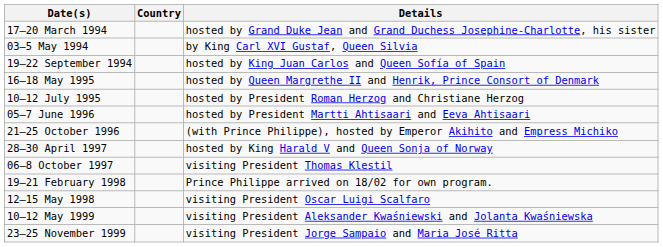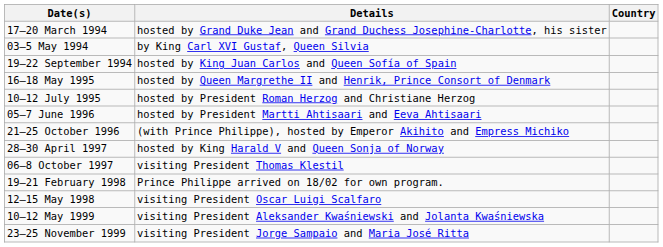columns swapped: (159, 13) <-> (421, 13)
